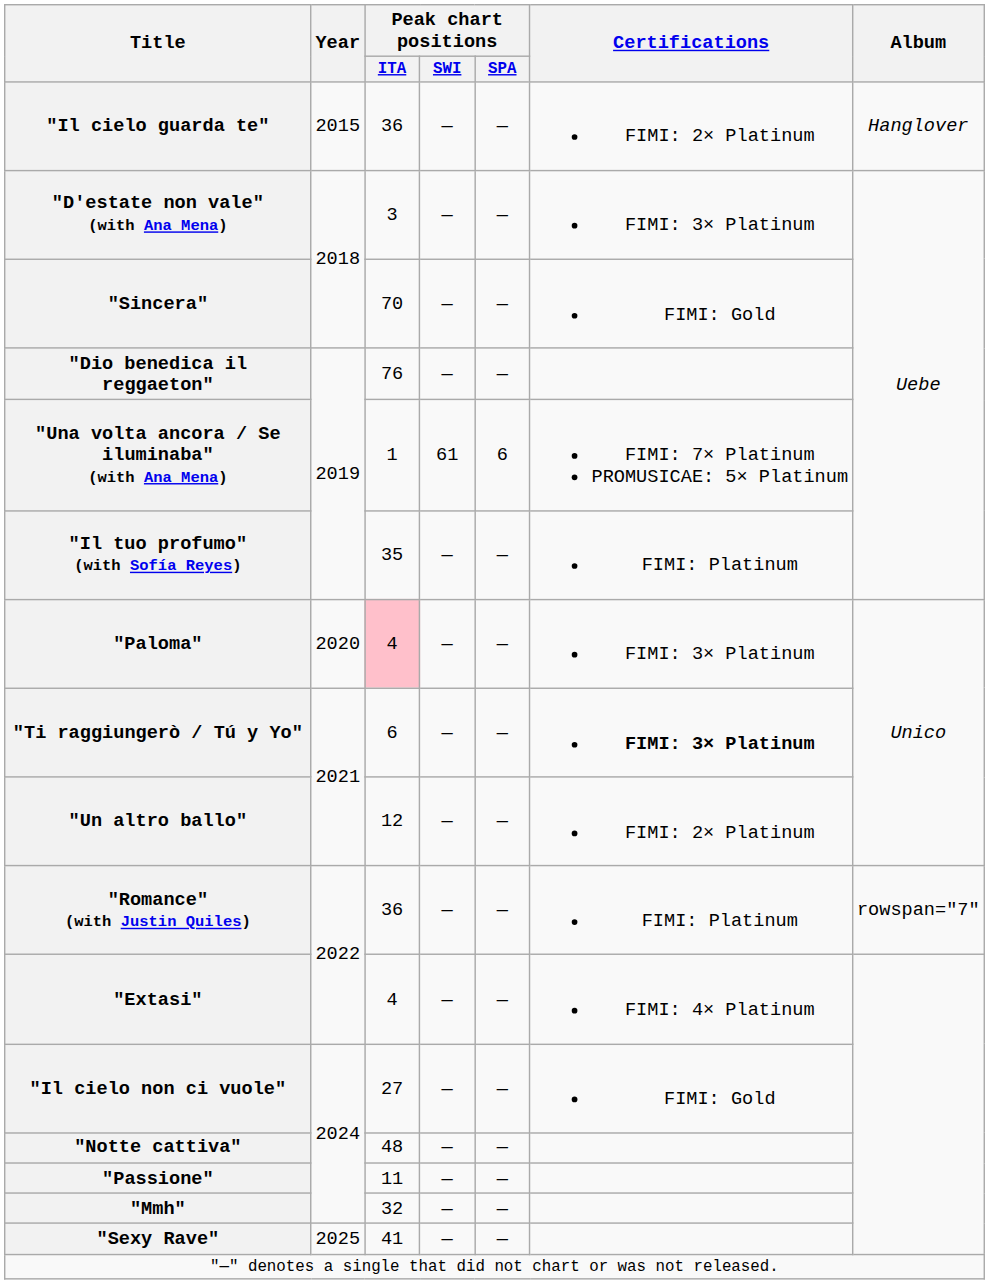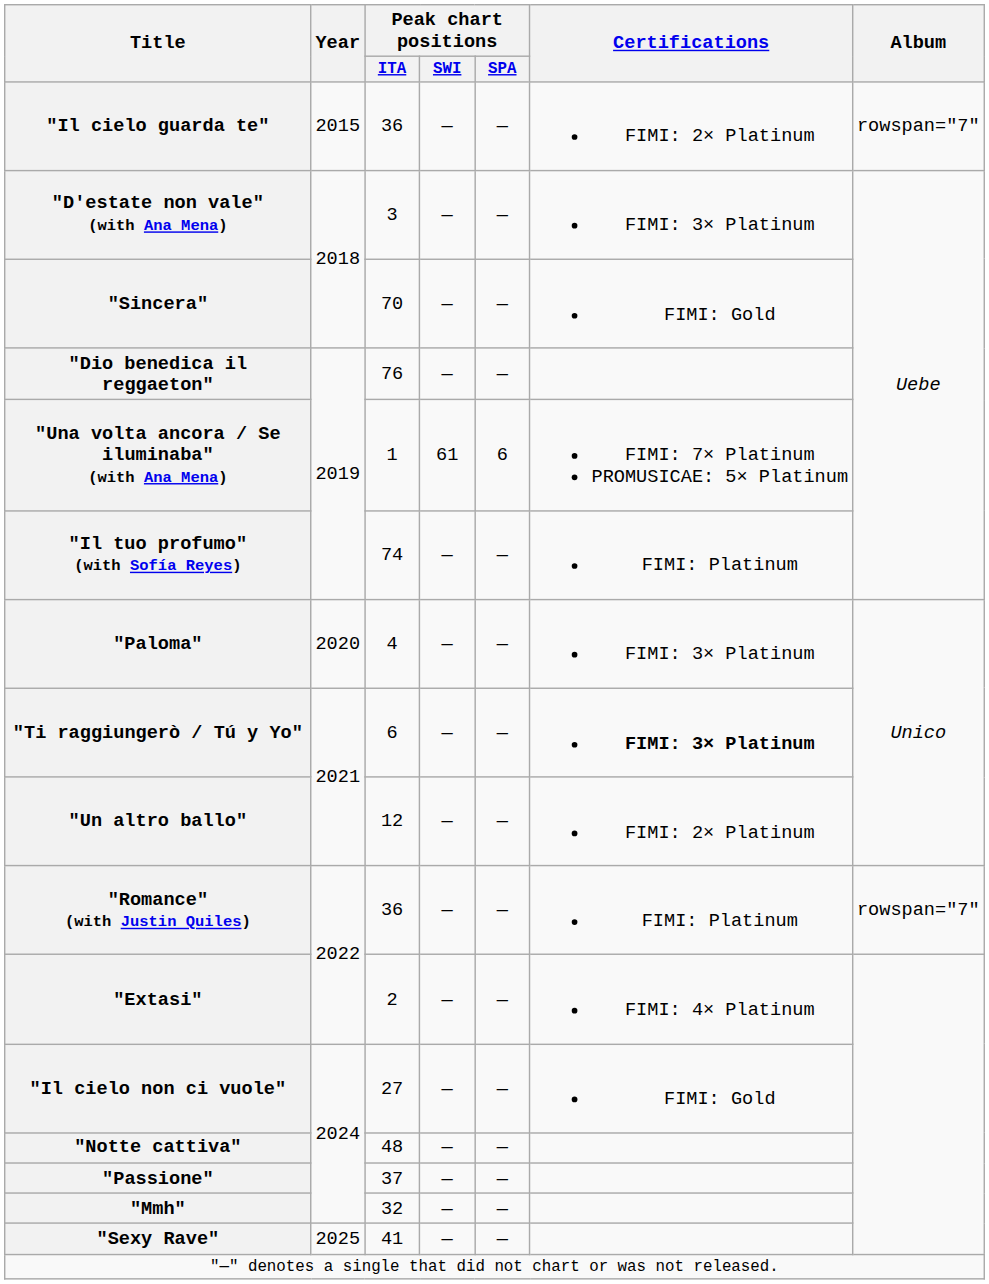(918, 126) Hanglover -> (918, 126) rowspan="7"
(392, 555) 35 -> (392, 555) 74
(392, 644) pink background -> (392, 644) no background
(392, 999) 4 -> (392, 999) 2
(392, 1178) 11 -> (392, 1178) 37
